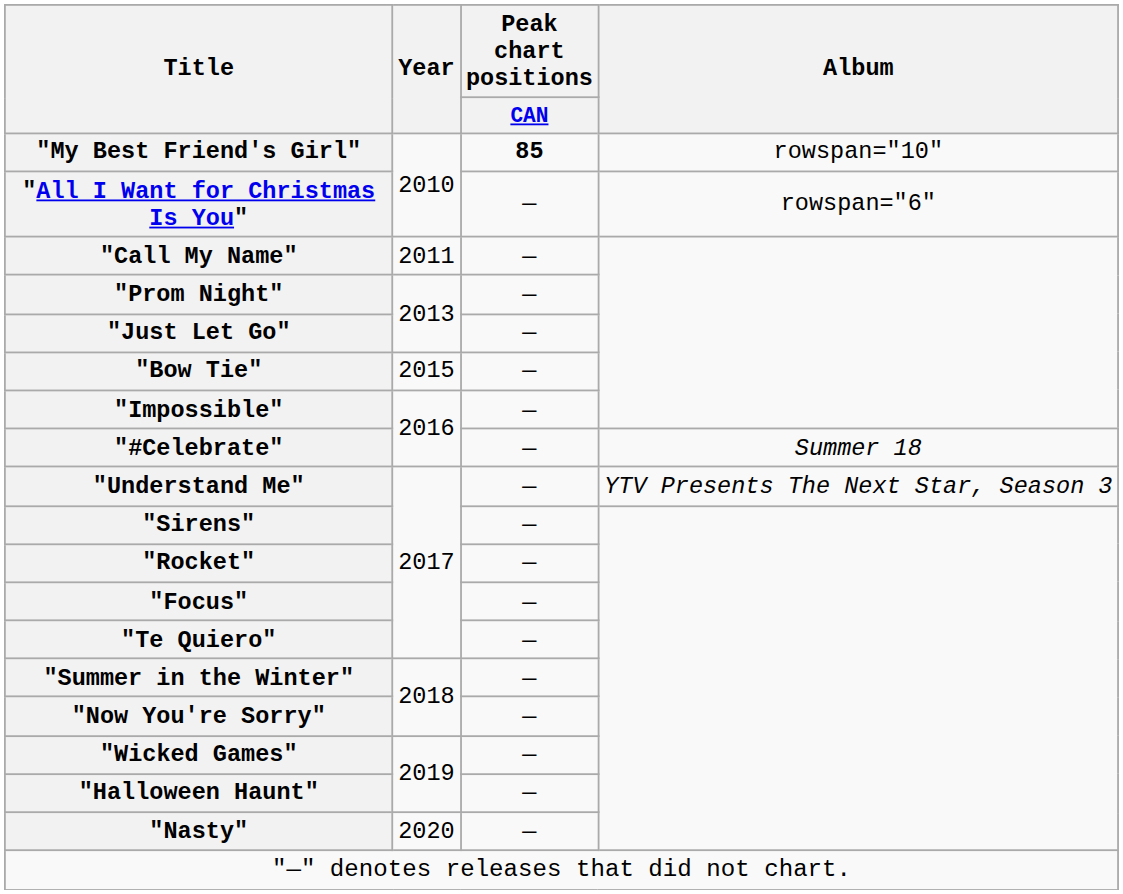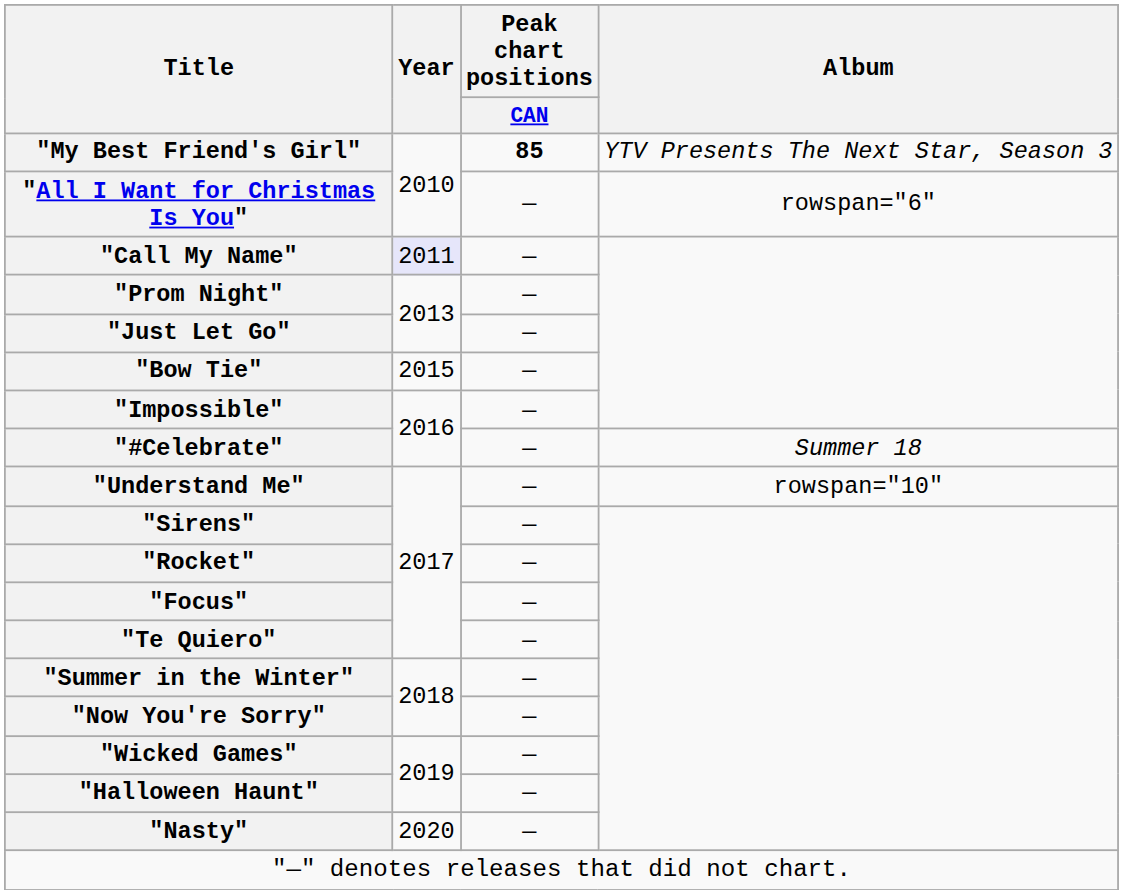(858, 152) rowspan="10" -> (858, 152) YTV Presents The Next Star, Season 3
(426, 256) no background -> (426, 256) lavender background
(858, 486) YTV Presents The Next Star, Season 3 -> (858, 486) rowspan="10"
